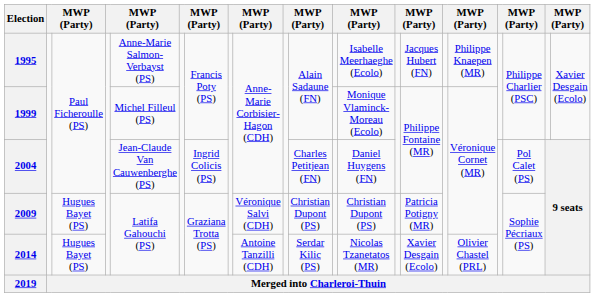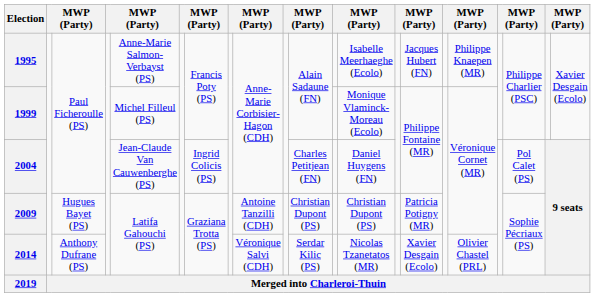(258, 213) Véronique Salvi (CDH) -> (258, 213) Antoine Tanzilli (CDH)
(79, 254) Hugues Bayet (PS) -> (79, 254) Anthony Dufrane (PS)
(258, 254) Antoine Tanzilli (CDH) -> (258, 254) Véronique Salvi (CDH)
